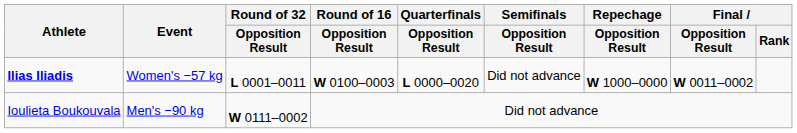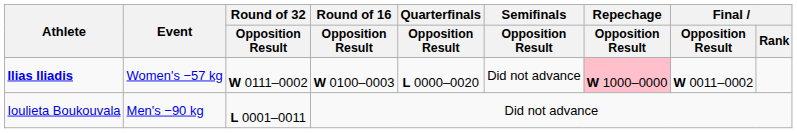(268, 83) L 0001–0011 -> (268, 83) W 0111–0002
(627, 83) no background -> (627, 83) pink background
(268, 118) W 0111–0002 -> (268, 118) L 0001–0011
